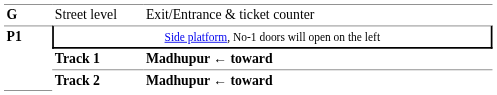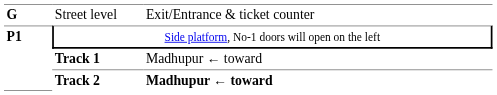(209, 59) bold -> (204, 59) normal
